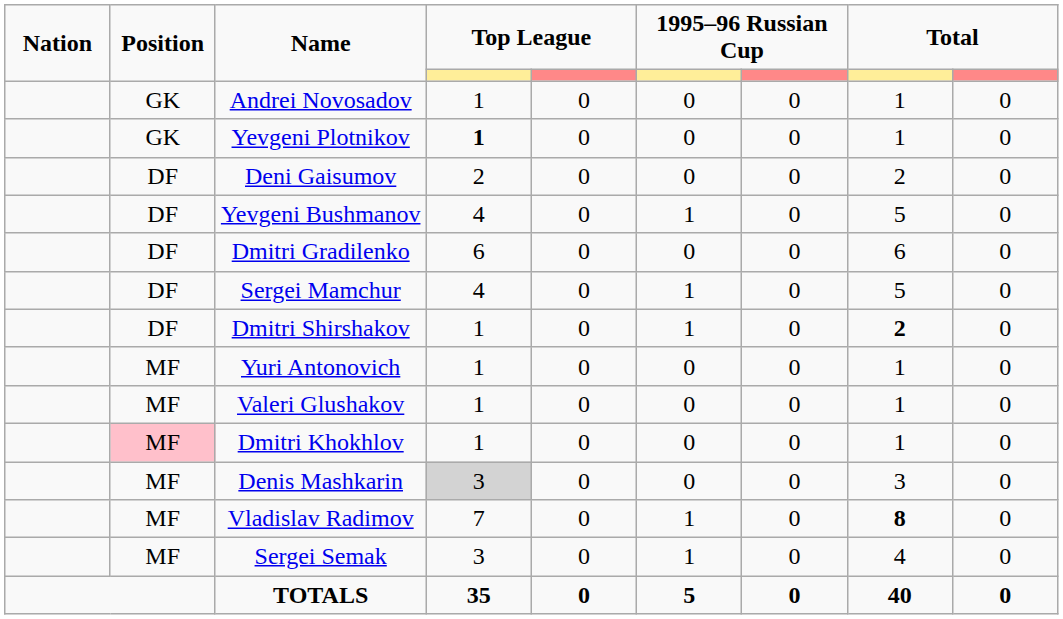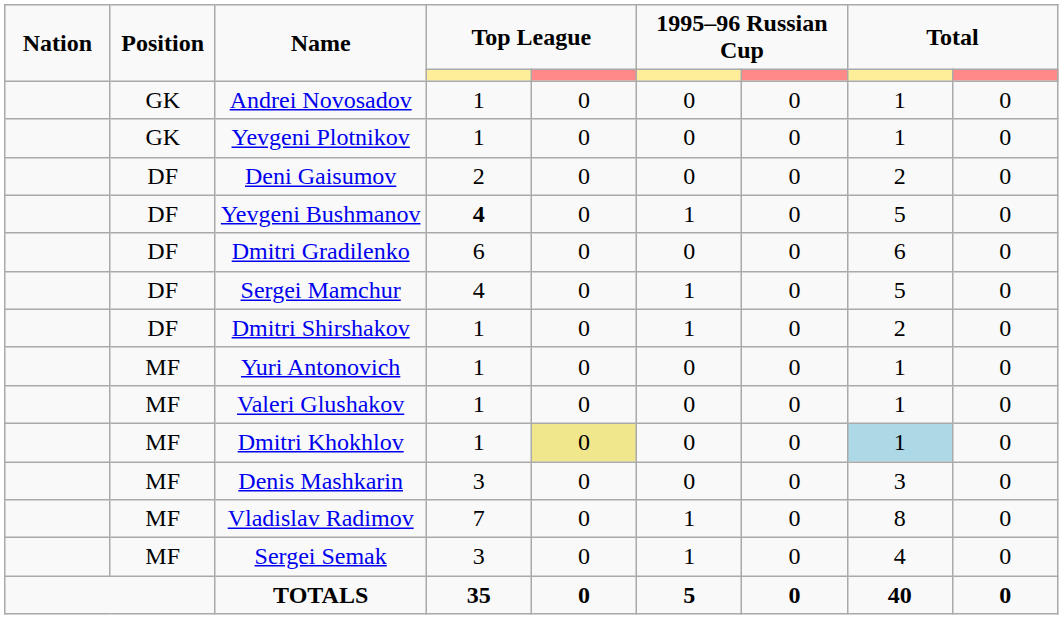(479, 137) bold -> (479, 137) normal
(479, 213) normal -> (479, 213) bold
(900, 328) bold -> (900, 328) normal
(163, 442) pink background -> (163, 442) no background
(584, 442) no background -> (584, 442) khaki background
(900, 442) no background -> (900, 442) lightblue background
(479, 480) lightgrey background -> (479, 480) no background
(900, 518) bold -> (900, 518) normal
